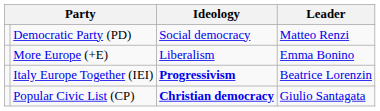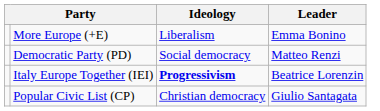rows swapped: (72, 34) <-> (61, 55)
(217, 95) bold -> (212, 95) normal
